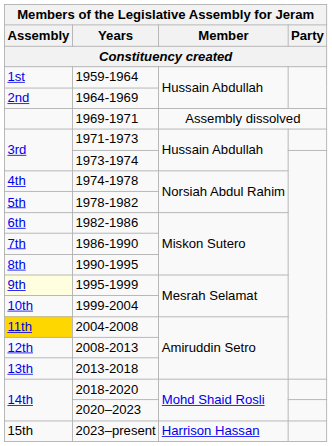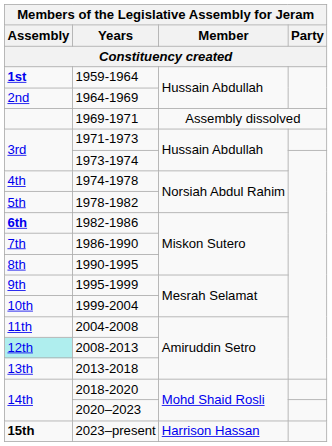(16, 77) normal -> (17, 77) bold
(17, 222) normal -> (17, 222) bold
(17, 285) lightyellow background -> (17, 285) no background
(20, 327) gold background -> (20, 327) no background
(20, 347) no background -> (20, 347) paleturquoise background
(20, 431) normal -> (21, 431) bold
